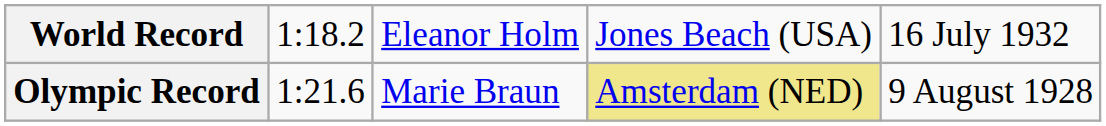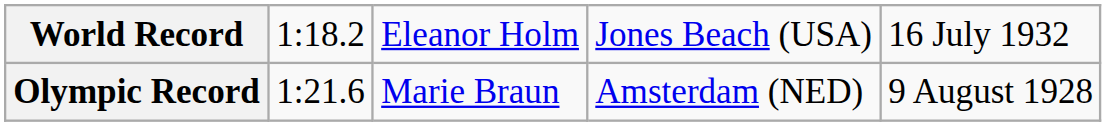(729, 91) khaki background -> (729, 91) no background
